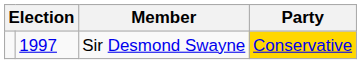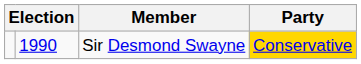(38, 44) 1997 -> (38, 44) 1990
